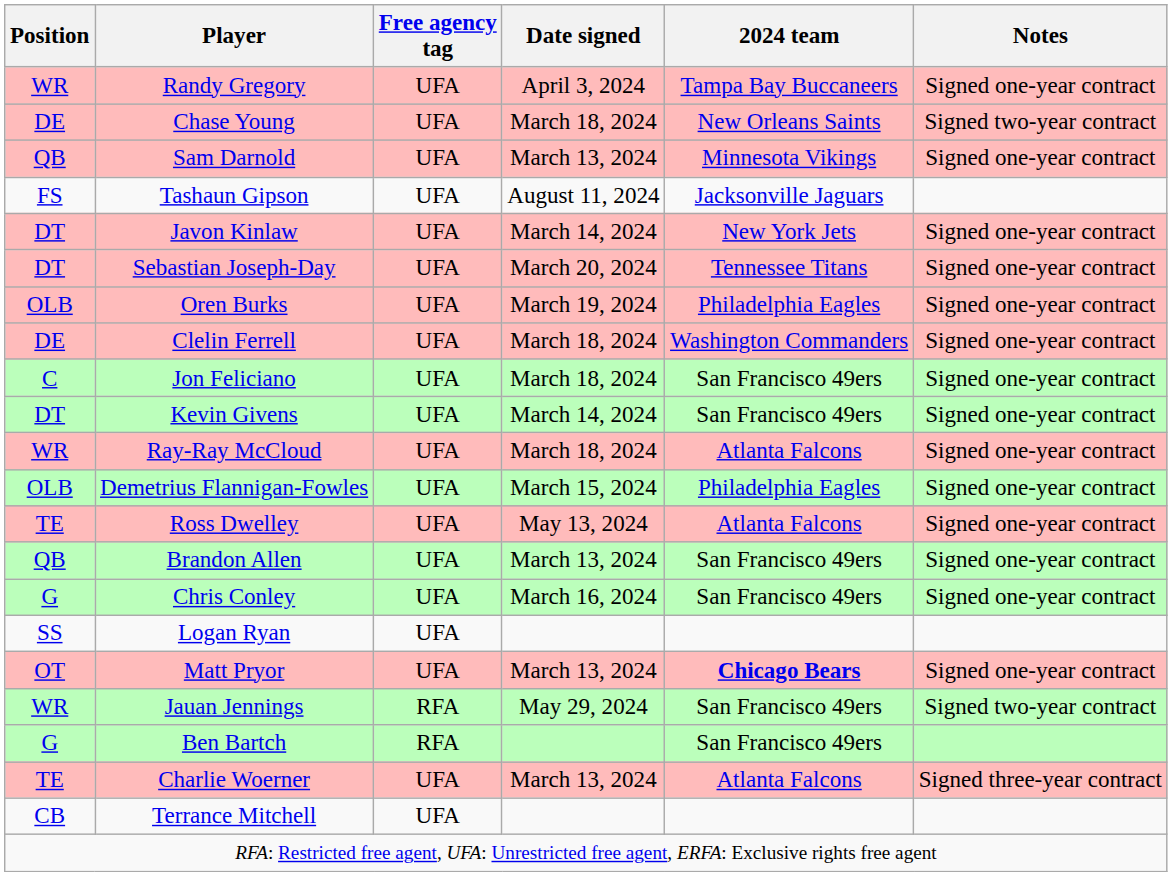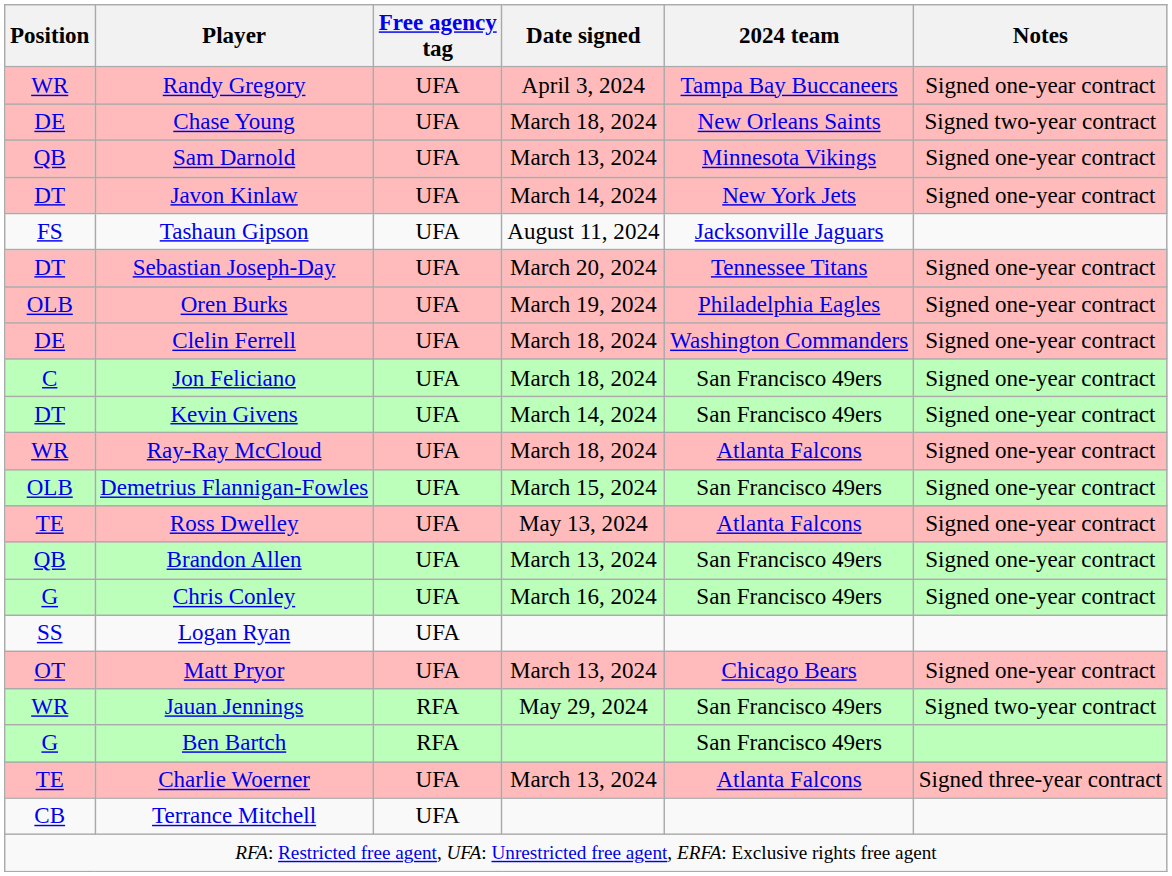rows swapped: (234, 231) <-> (234, 194)
(789, 487) Philadelphia Eagles -> (789, 487) San Francisco 49ers
(789, 669) bold -> (789, 669) normal
